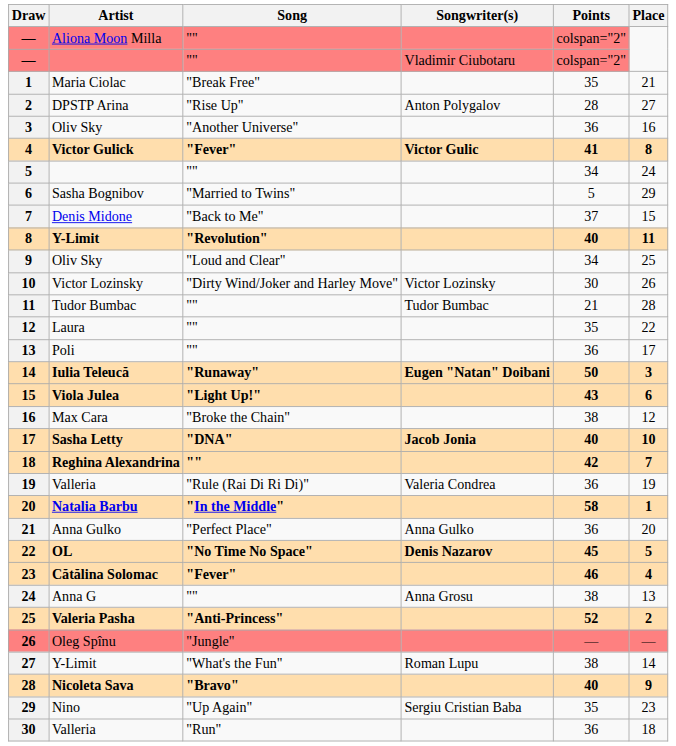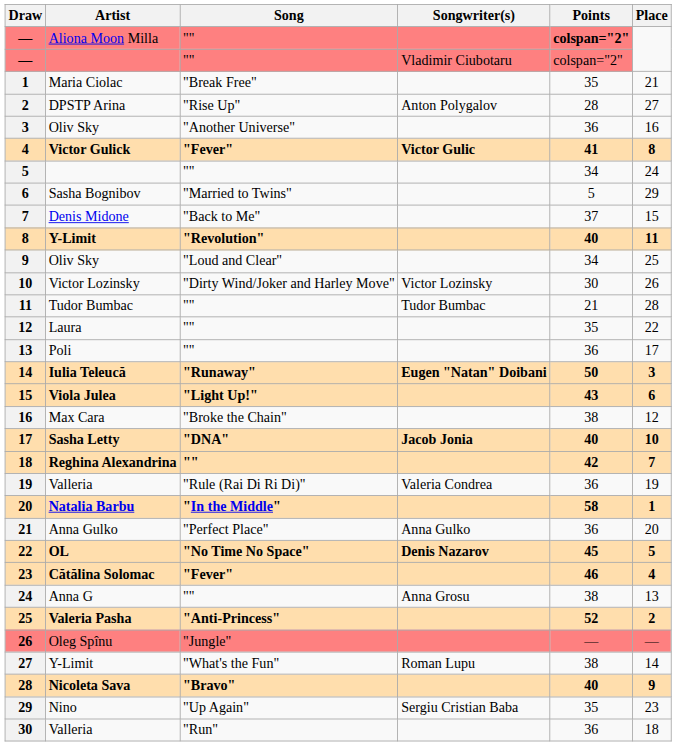(591, 37) normal -> (591, 37) bold
